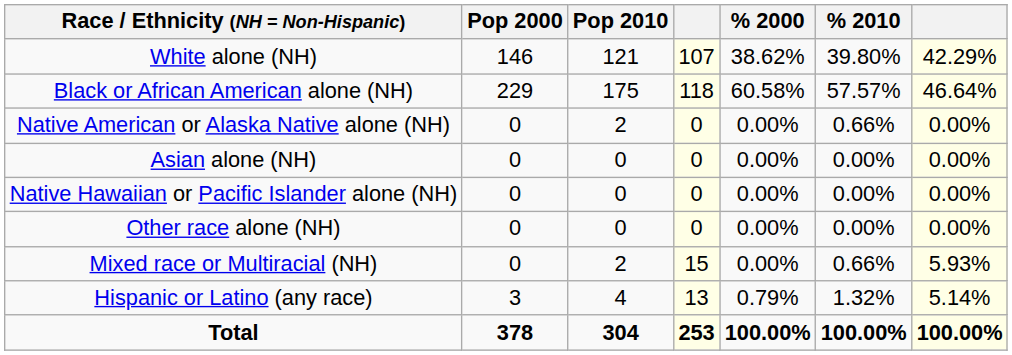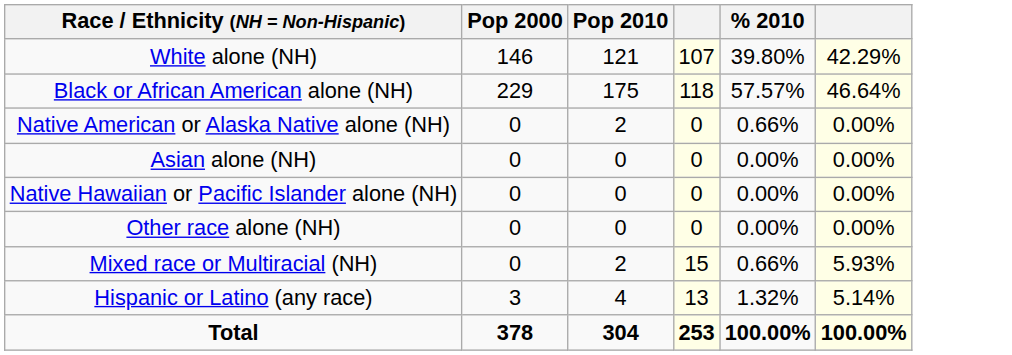- column: (768, 21)
